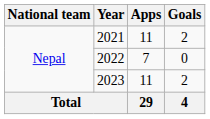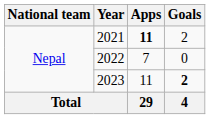(146, 37) normal -> (146, 37) bold
(185, 80) normal -> (185, 80) bold
